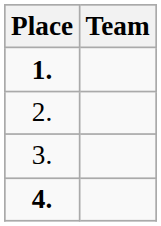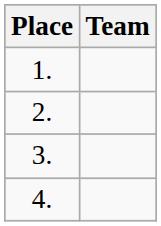(42, 69) bold -> (42, 69) normal
(42, 198) bold -> (42, 198) normal
